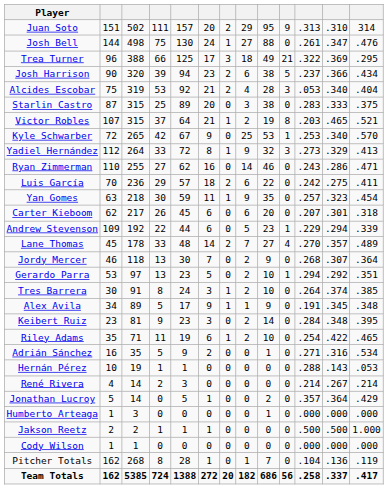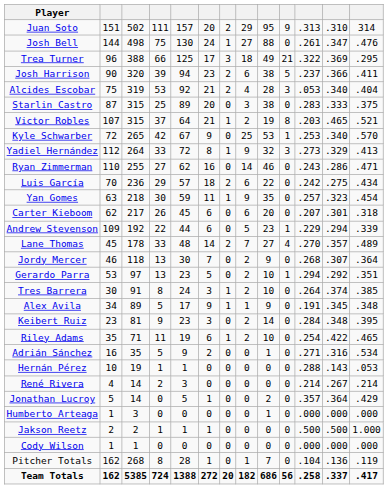(367, 74) .434 -> (367, 74) .411
(367, 182) .411 -> (367, 182) .434
